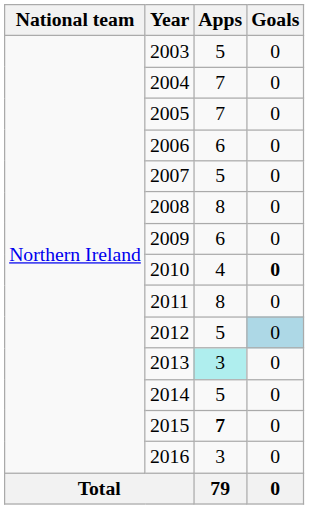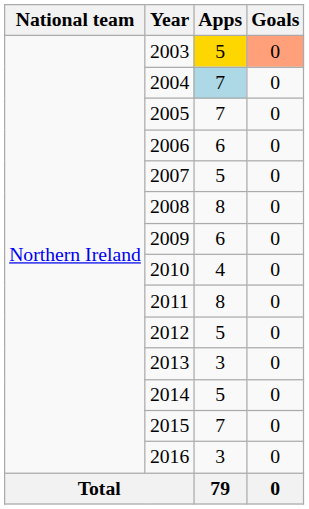(220, 51) no background -> (220, 51) gold background
(275, 51) no background -> (275, 51) lightsalmon background
(220, 82) no background -> (220, 82) lightblue background
(275, 269) bold -> (275, 269) normal
(275, 332) lightblue background -> (275, 332) no background
(220, 363) paleturquoise background -> (220, 363) no background
(220, 425) bold -> (220, 425) normal
